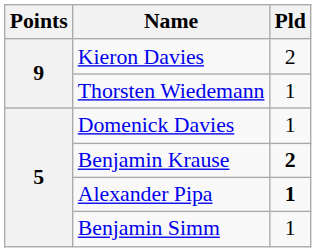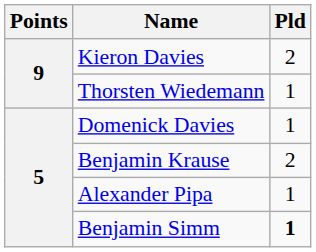(290, 159) bold -> (290, 159) normal
(290, 194) bold -> (290, 194) normal
(290, 228) normal -> (290, 228) bold
